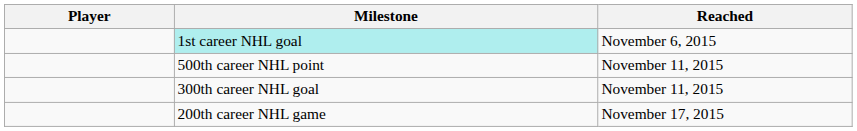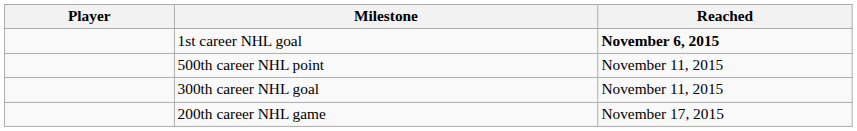(240, 41) paleturquoise background -> (240, 41) no background
(659, 41) normal -> (660, 41) bold
